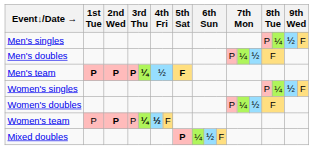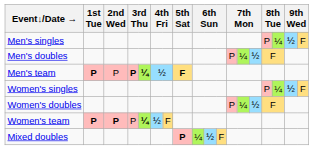(116, 72) bold -> (116, 72) normal
(94, 121) normal -> (94, 121) bold
(157, 121) bold -> (157, 121) normal
